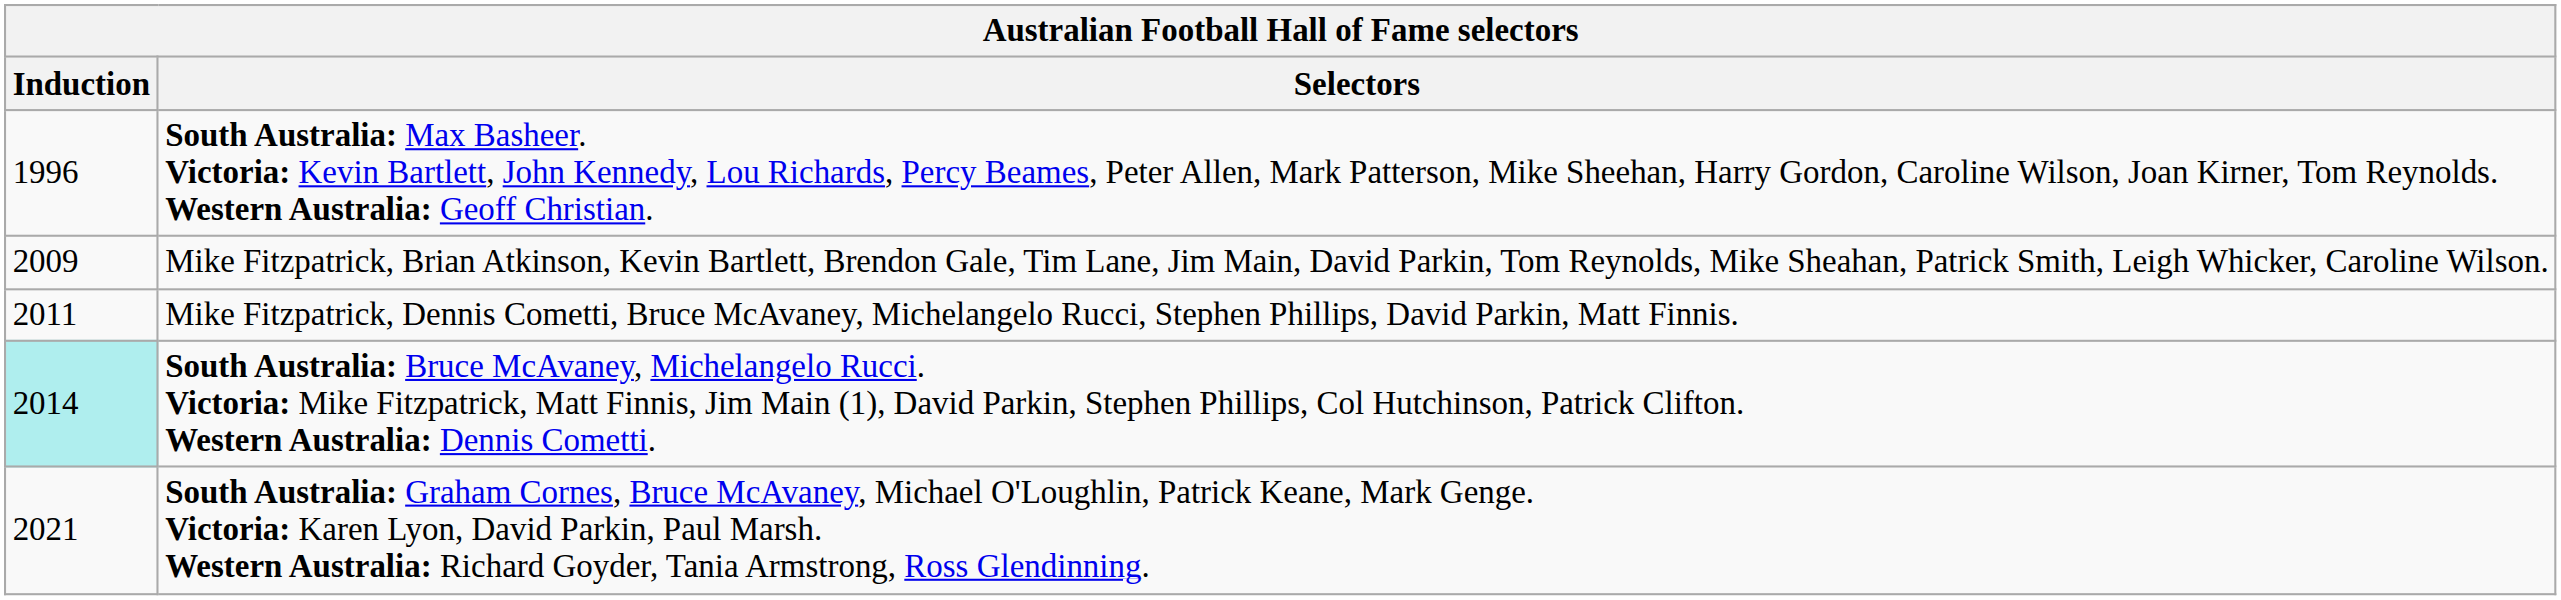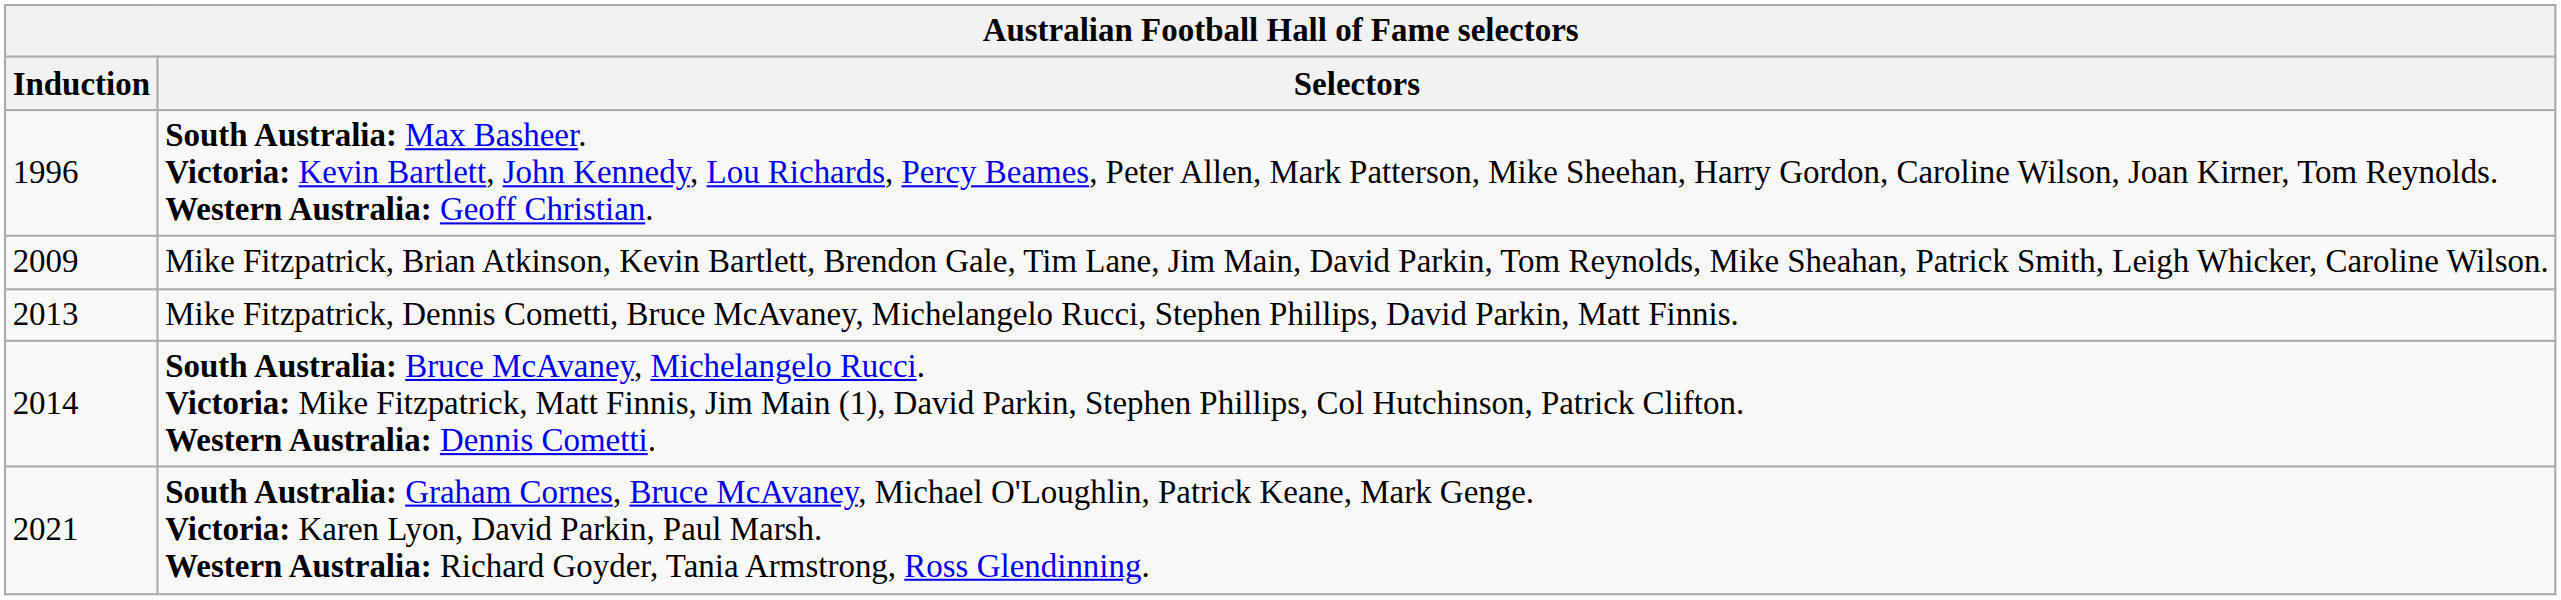(45, 313) 2011 -> (46, 313) 2013
(46, 403) paleturquoise background -> (46, 403) no background
